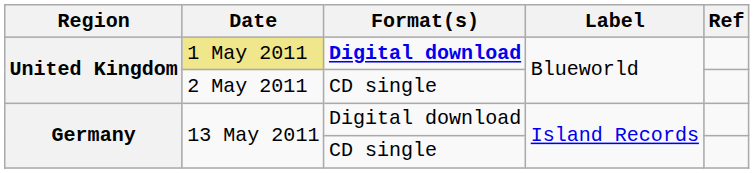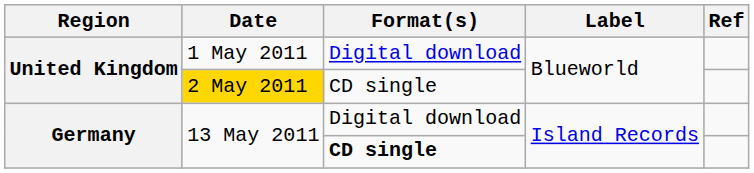(247, 54) khaki background -> (247, 54) no background
(425, 54) bold -> (425, 54) normal
(247, 86) no background -> (247, 86) gold background
(383, 152) normal -> (383, 152) bold
